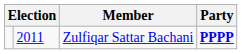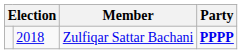(30, 37) 2011 -> (30, 37) 2018
